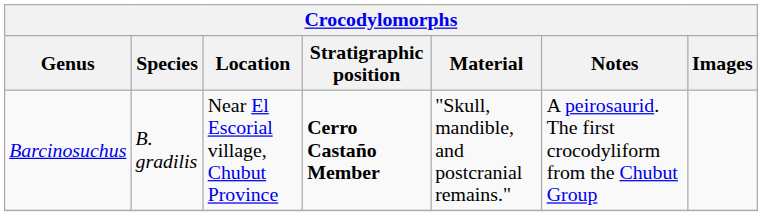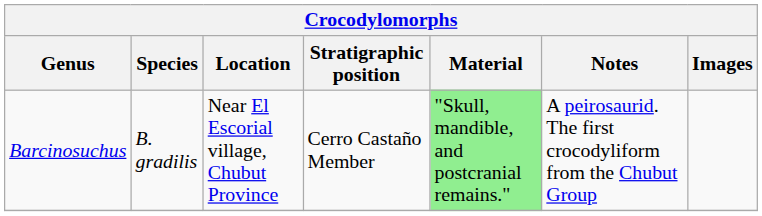(344, 150) bold -> (365, 150) normal
(479, 150) no background -> (478, 150) lightgreen background
